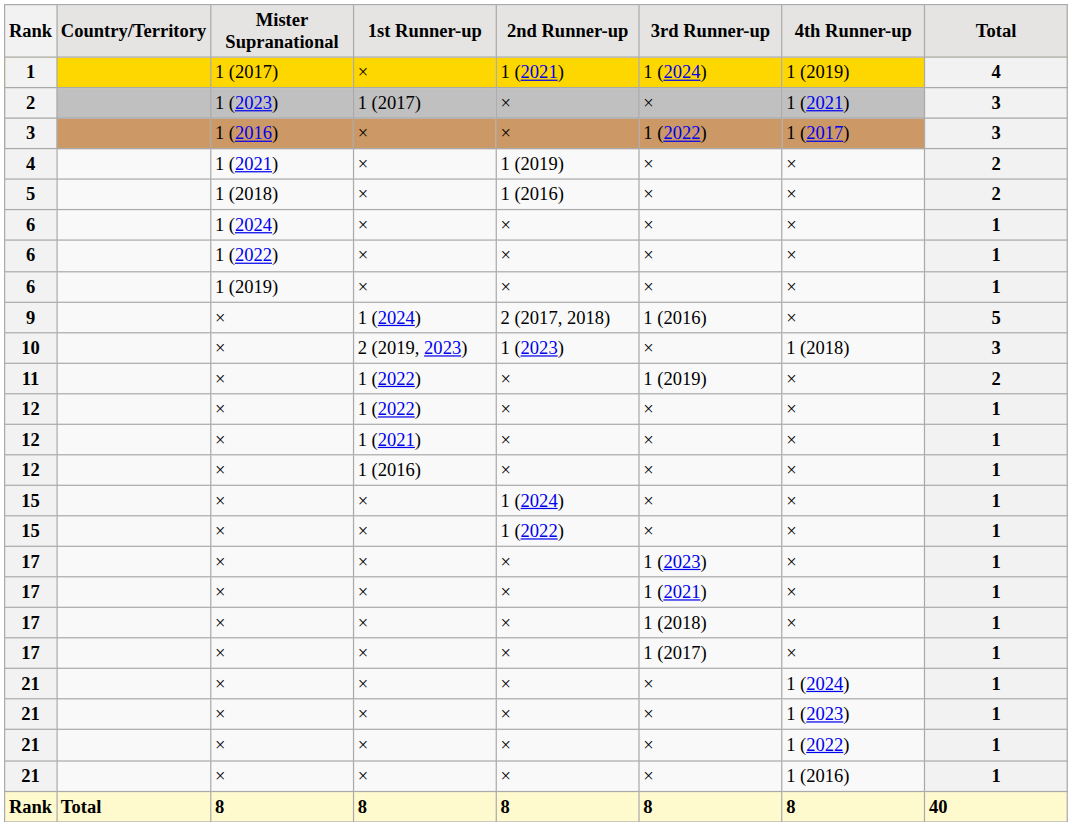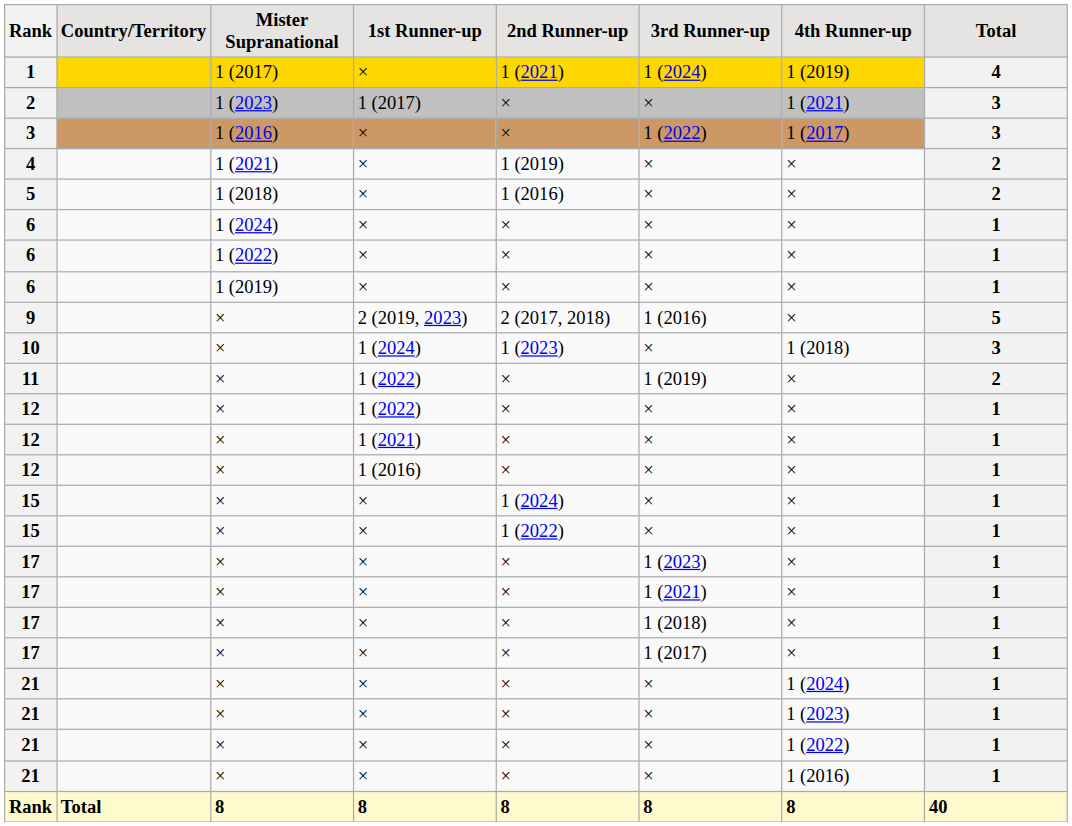(389, 317) 1 (2024) -> (413, 317) 2 (2019, 2023)
(413, 347) 2 (2019, 2023) -> (389, 347) 1 (2024)
